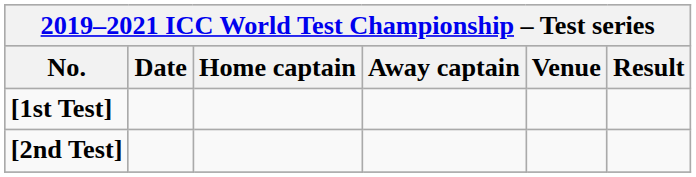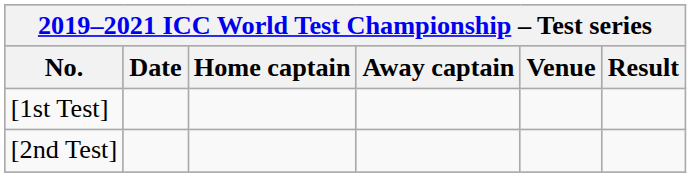(62, 108) bold -> (60, 108) normal
(67, 150) bold -> (64, 150) normal
